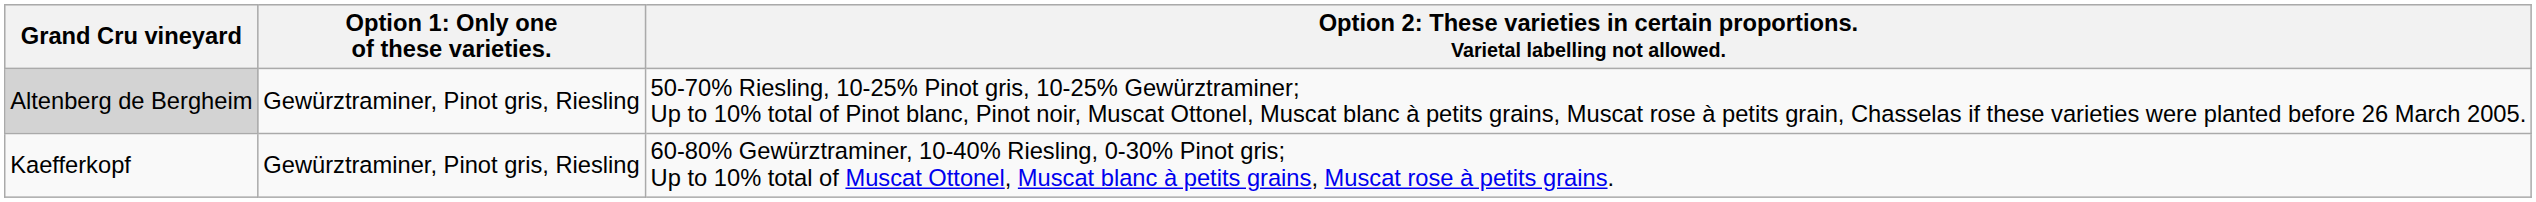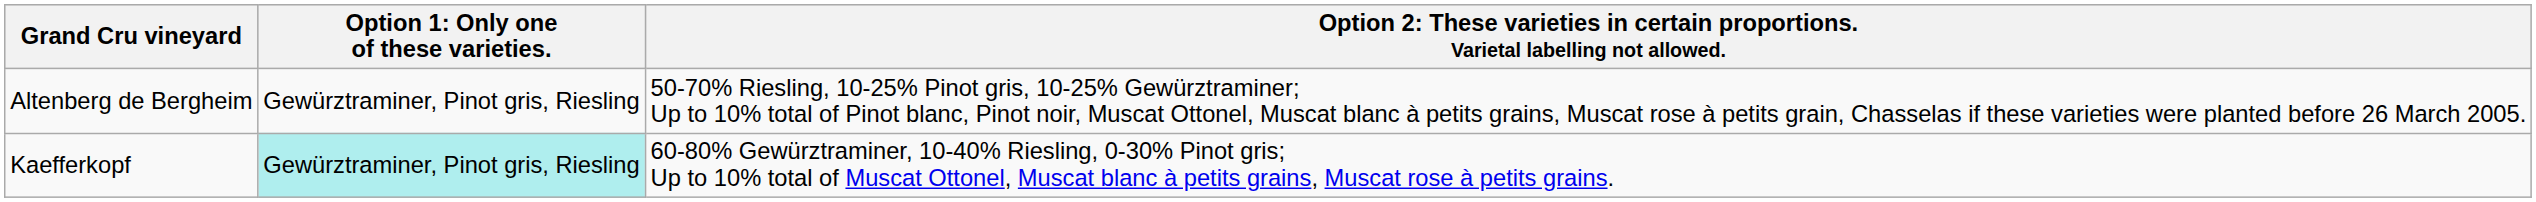(131, 100) lightgrey background -> (131, 100) no background
(452, 164) no background -> (452, 164) paleturquoise background
